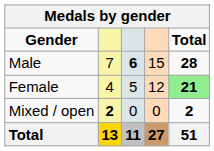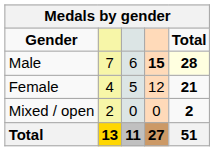(133, 63) bold -> (133, 63) normal
(156, 63) normal -> (156, 63) bold
(189, 63) no background -> (189, 63) lightyellow background
(189, 87) lightgreen background -> (189, 87) no background
(110, 111) bold -> (110, 111) normal
